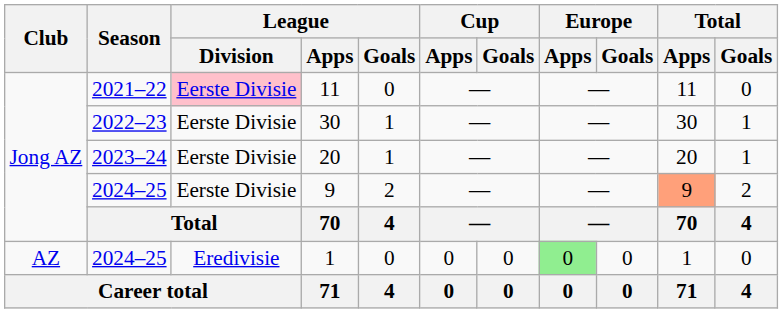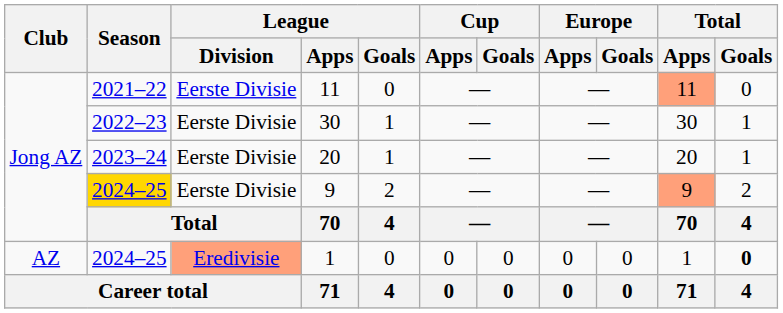(236, 88) pink background -> (236, 88) no background
(687, 88) no background -> (687, 88) lightsalmon background
(129, 190) no background -> (129, 190) gold background
(236, 257) no background -> (236, 257) lightsalmon background
(568, 257) lightgreen background -> (568, 257) no background
(746, 257) normal -> (746, 257) bold
